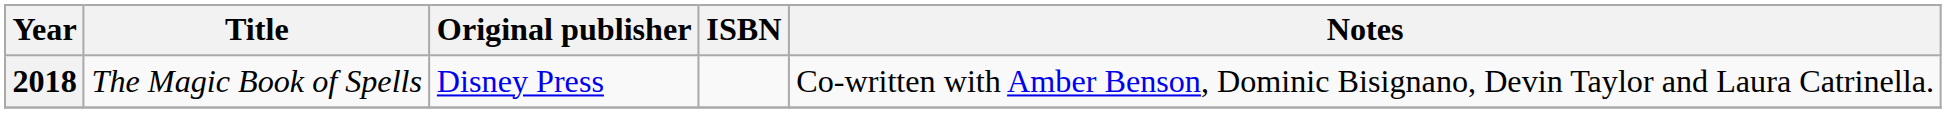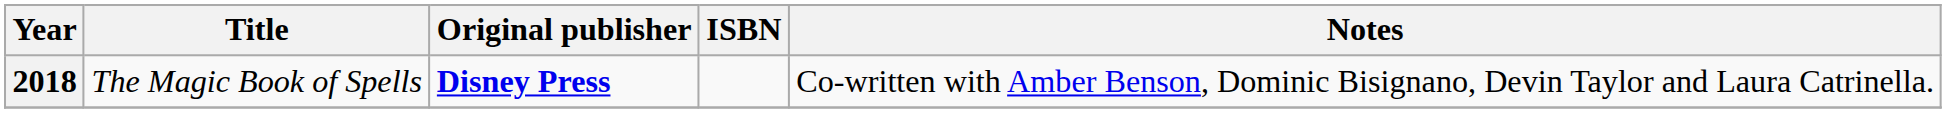(520, 81) normal -> (524, 81) bold
